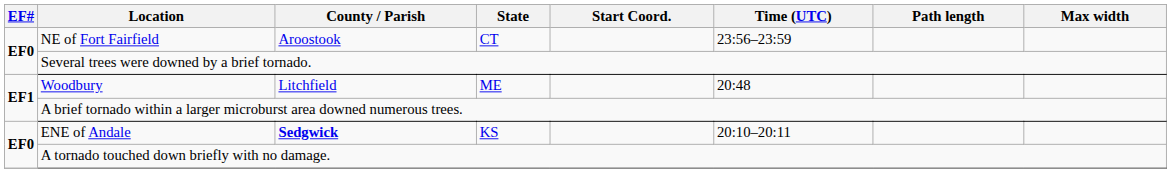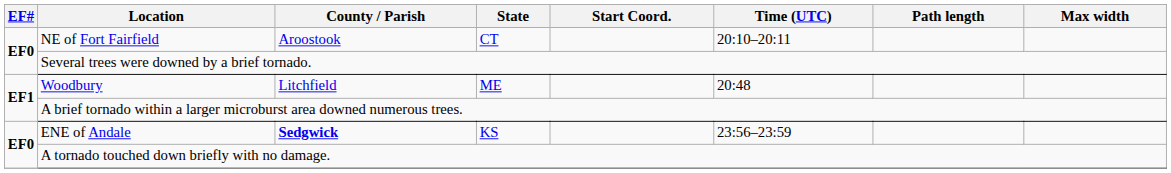(754, 39) 23:56–23:59 -> (754, 39) 20:10–20:11
(754, 132) 20:10–20:11 -> (754, 132) 23:56–23:59
